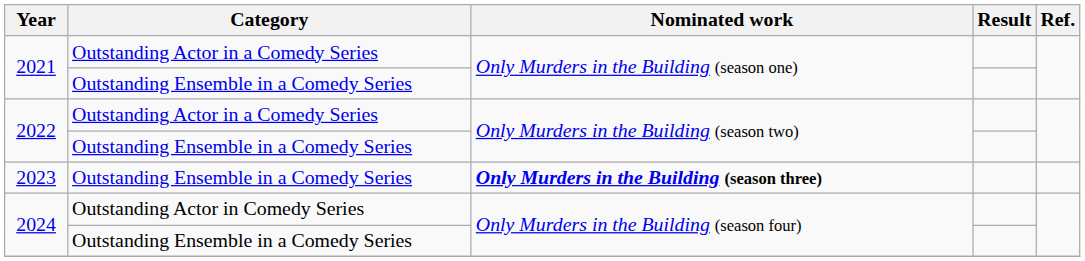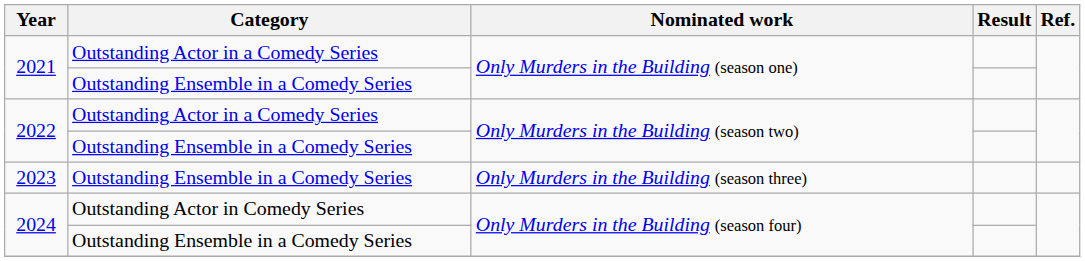(649, 177) bold -> (641, 177) normal
